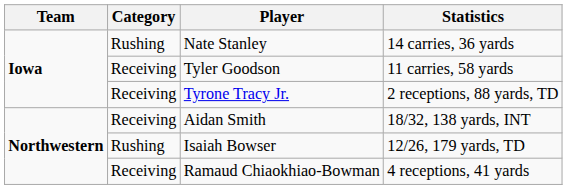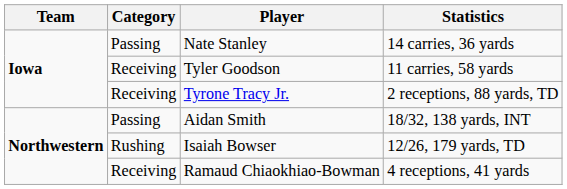(138, 43) Rushing -> (136, 43) Passing
(144, 119) Receiving -> (136, 119) Passing
